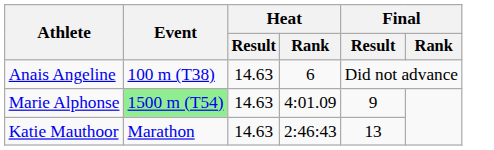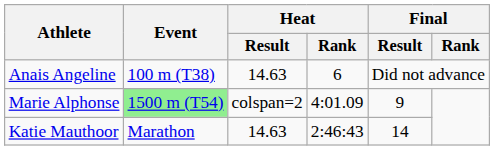(254, 103) 14.63 -> (267, 103) colspan=2
(373, 131) 13 -> (400, 131) 14
